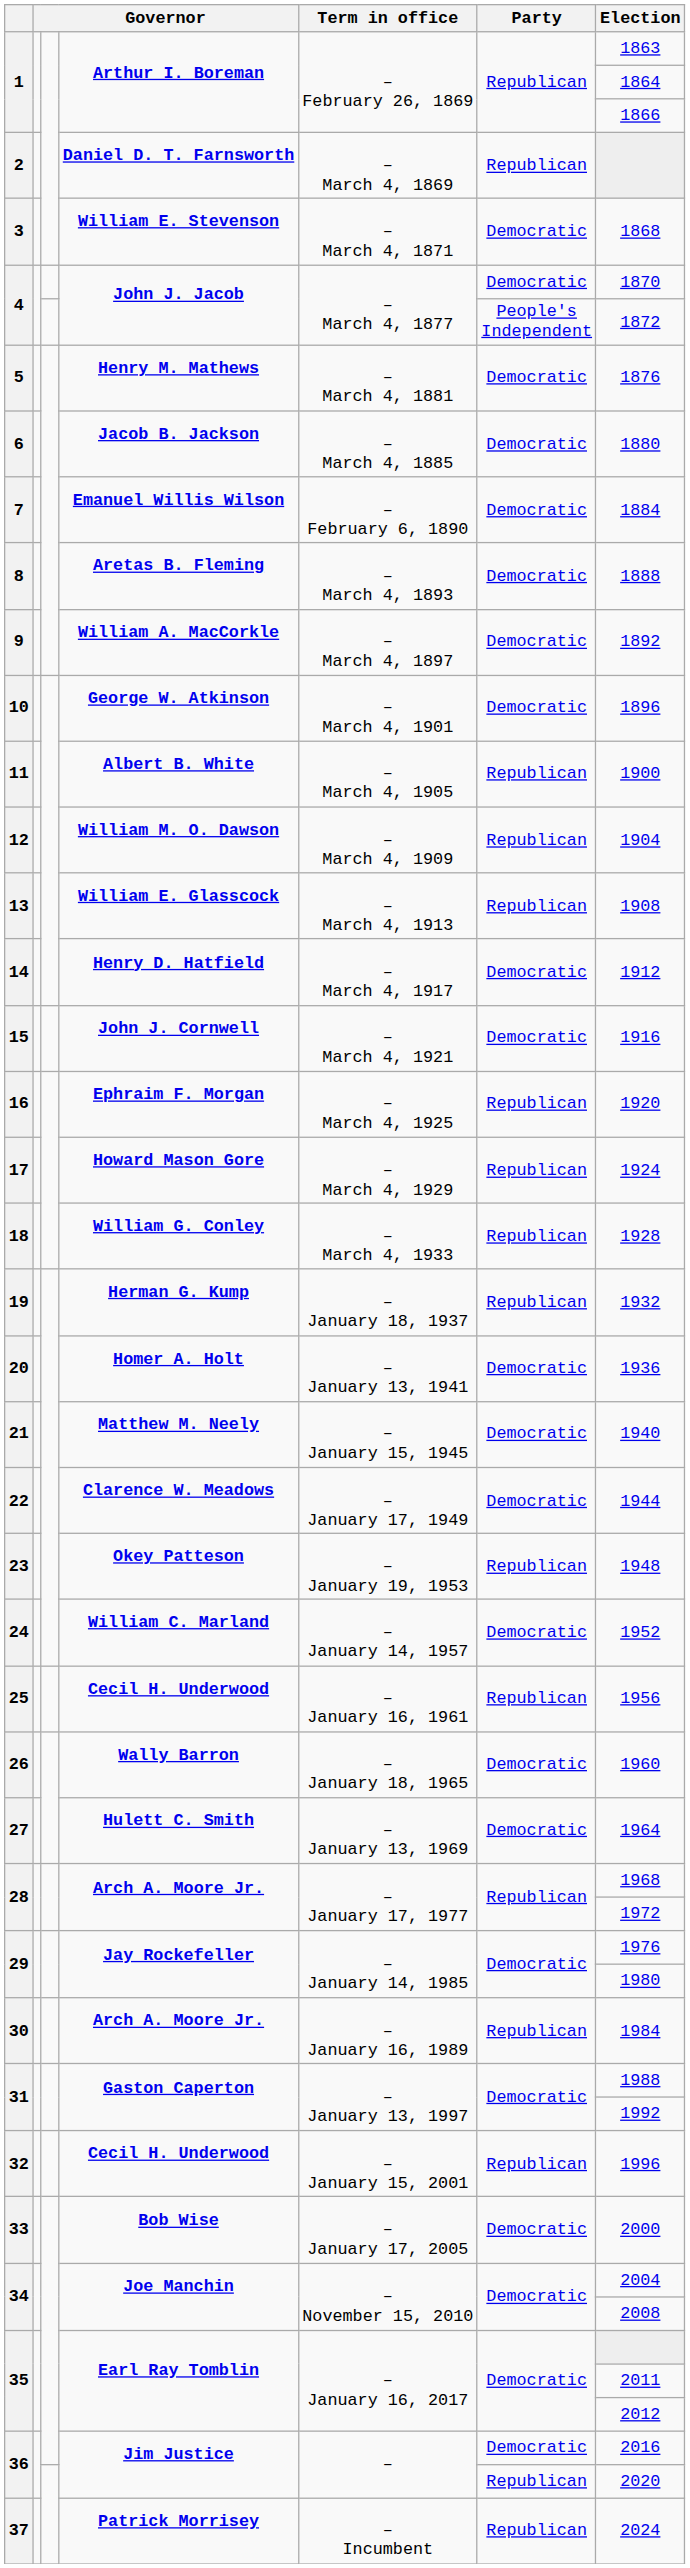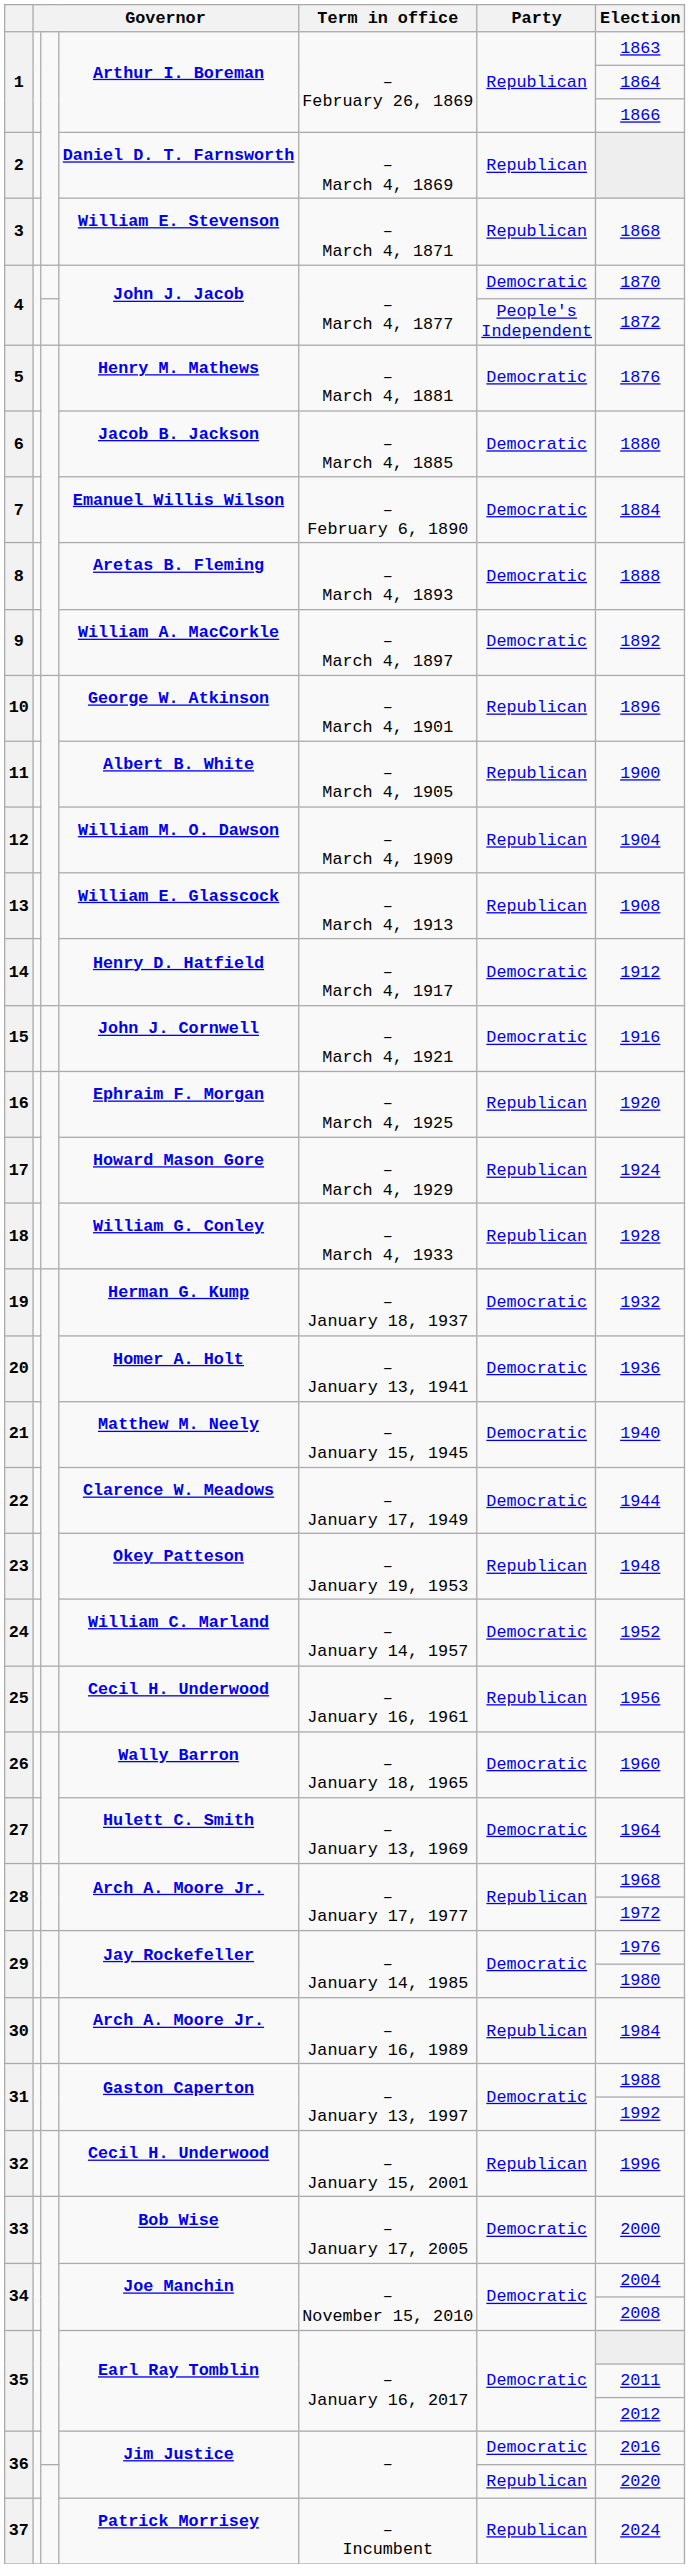(537, 232) Democratic -> (537, 232) Republican
(537, 708) Democratic -> (537, 708) Republican
(537, 1302) Republican -> (537, 1302) Democratic
